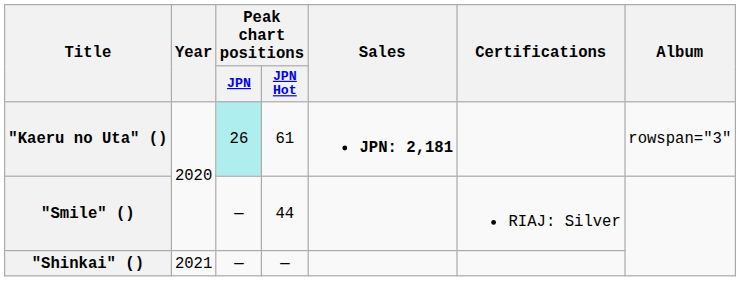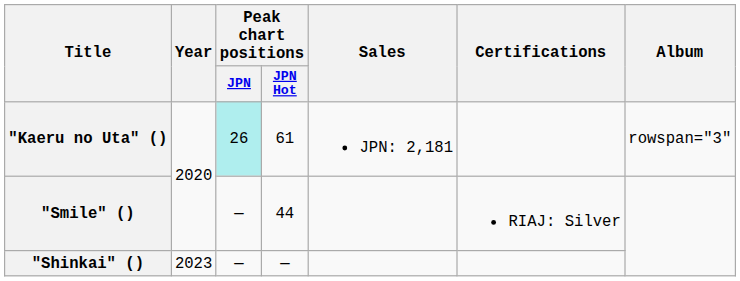(382, 148) bold -> (382, 148) normal
(194, 263) 2021 -> (194, 263) 2023
